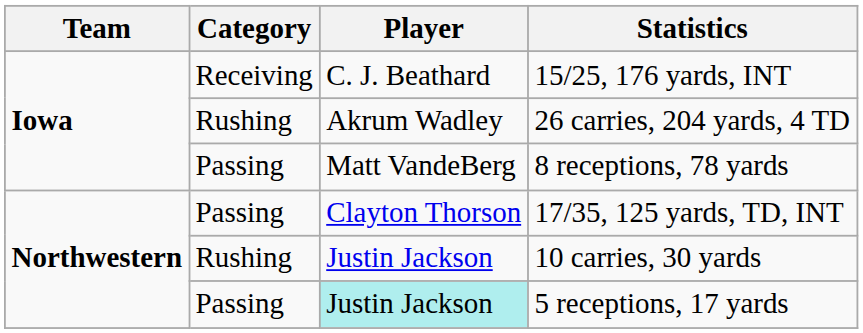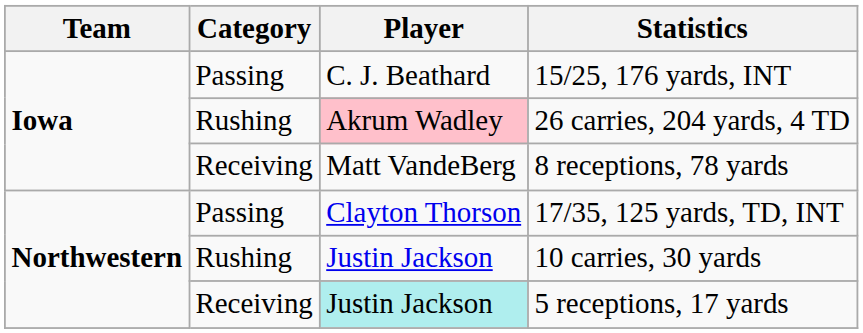(254, 74) Receiving -> (240, 74) Passing
(414, 120) no background -> (414, 120) pink background
(240, 166) Passing -> (254, 166) Receiving
(240, 303) Passing -> (254, 303) Receiving
